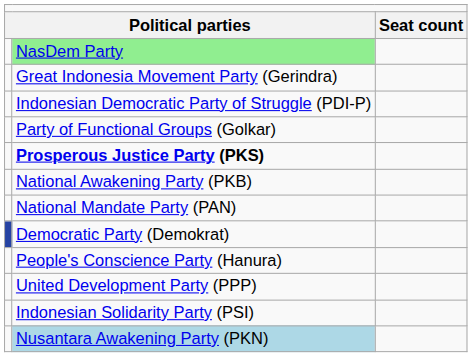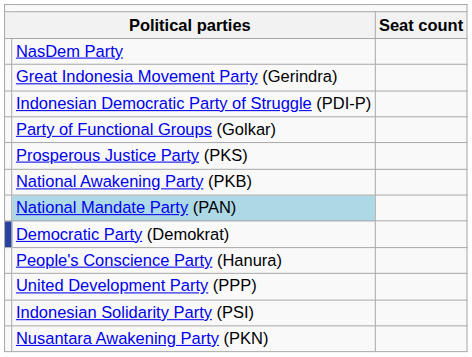(69, 51) lightgreen background -> (69, 51) no background
(140, 155) bold -> (132, 155) normal
(126, 208) no background -> (126, 208) lightblue background
(142, 338) lightblue background -> (142, 338) no background
